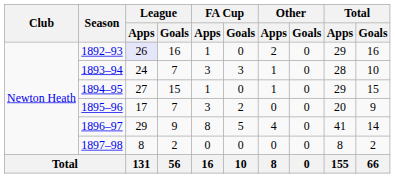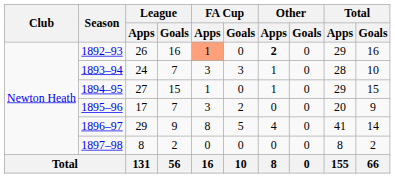(141, 51) lavender background -> (141, 51) no background
(208, 51) no background -> (208, 51) lightsalmon background
(274, 51) normal -> (274, 51) bold
